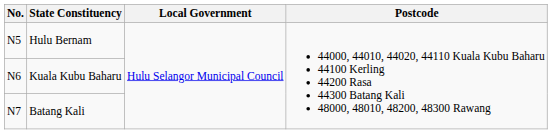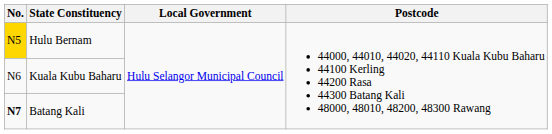(14, 40) no background -> (14, 40) gold background
(14, 111) normal -> (14, 111) bold
